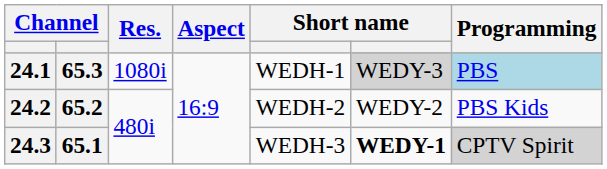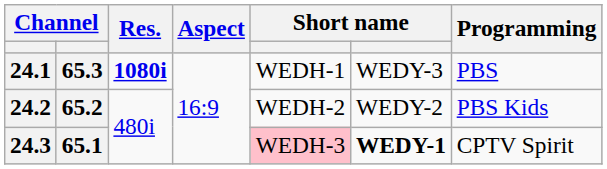(140, 70) normal -> (140, 70) bold
(399, 70) lightgrey background -> (399, 70) no background
(477, 70) lightblue background -> (477, 70) no background
(300, 144) no background -> (300, 144) pink background
(515, 144) lightgrey background -> (515, 144) no background
